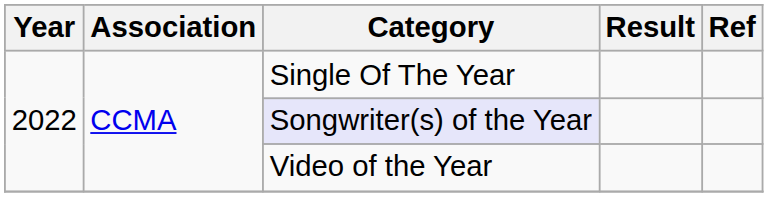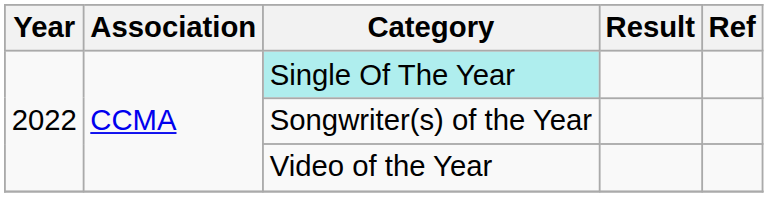(392, 74) no background -> (392, 74) paleturquoise background
(431, 120) lavender background -> (431, 120) no background
